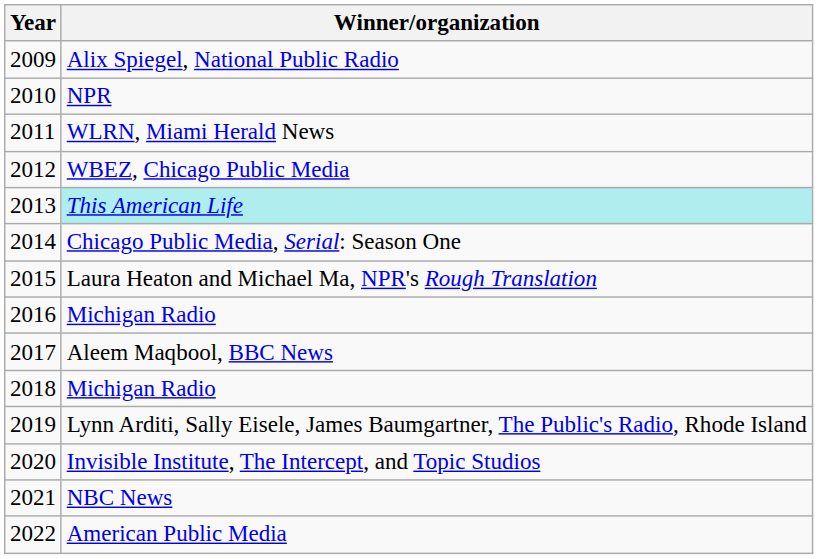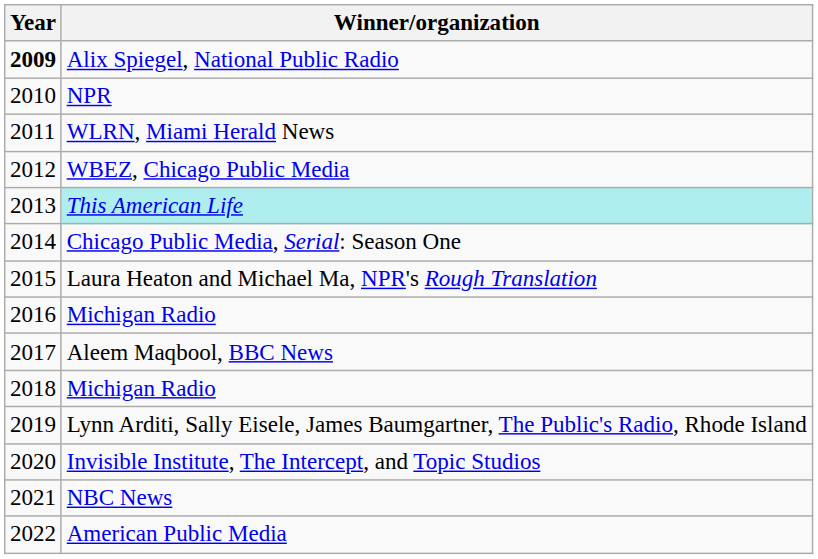(33, 59) normal -> (33, 59) bold
